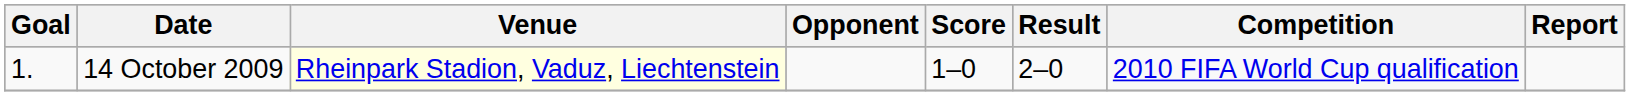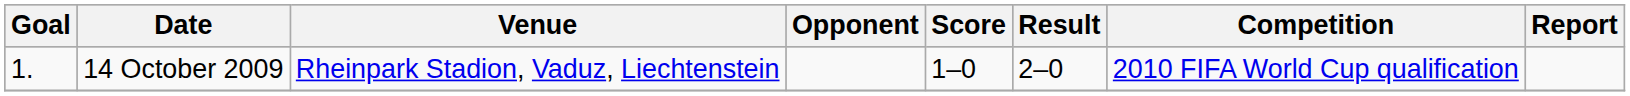(538, 68) lightyellow background -> (538, 68) no background
